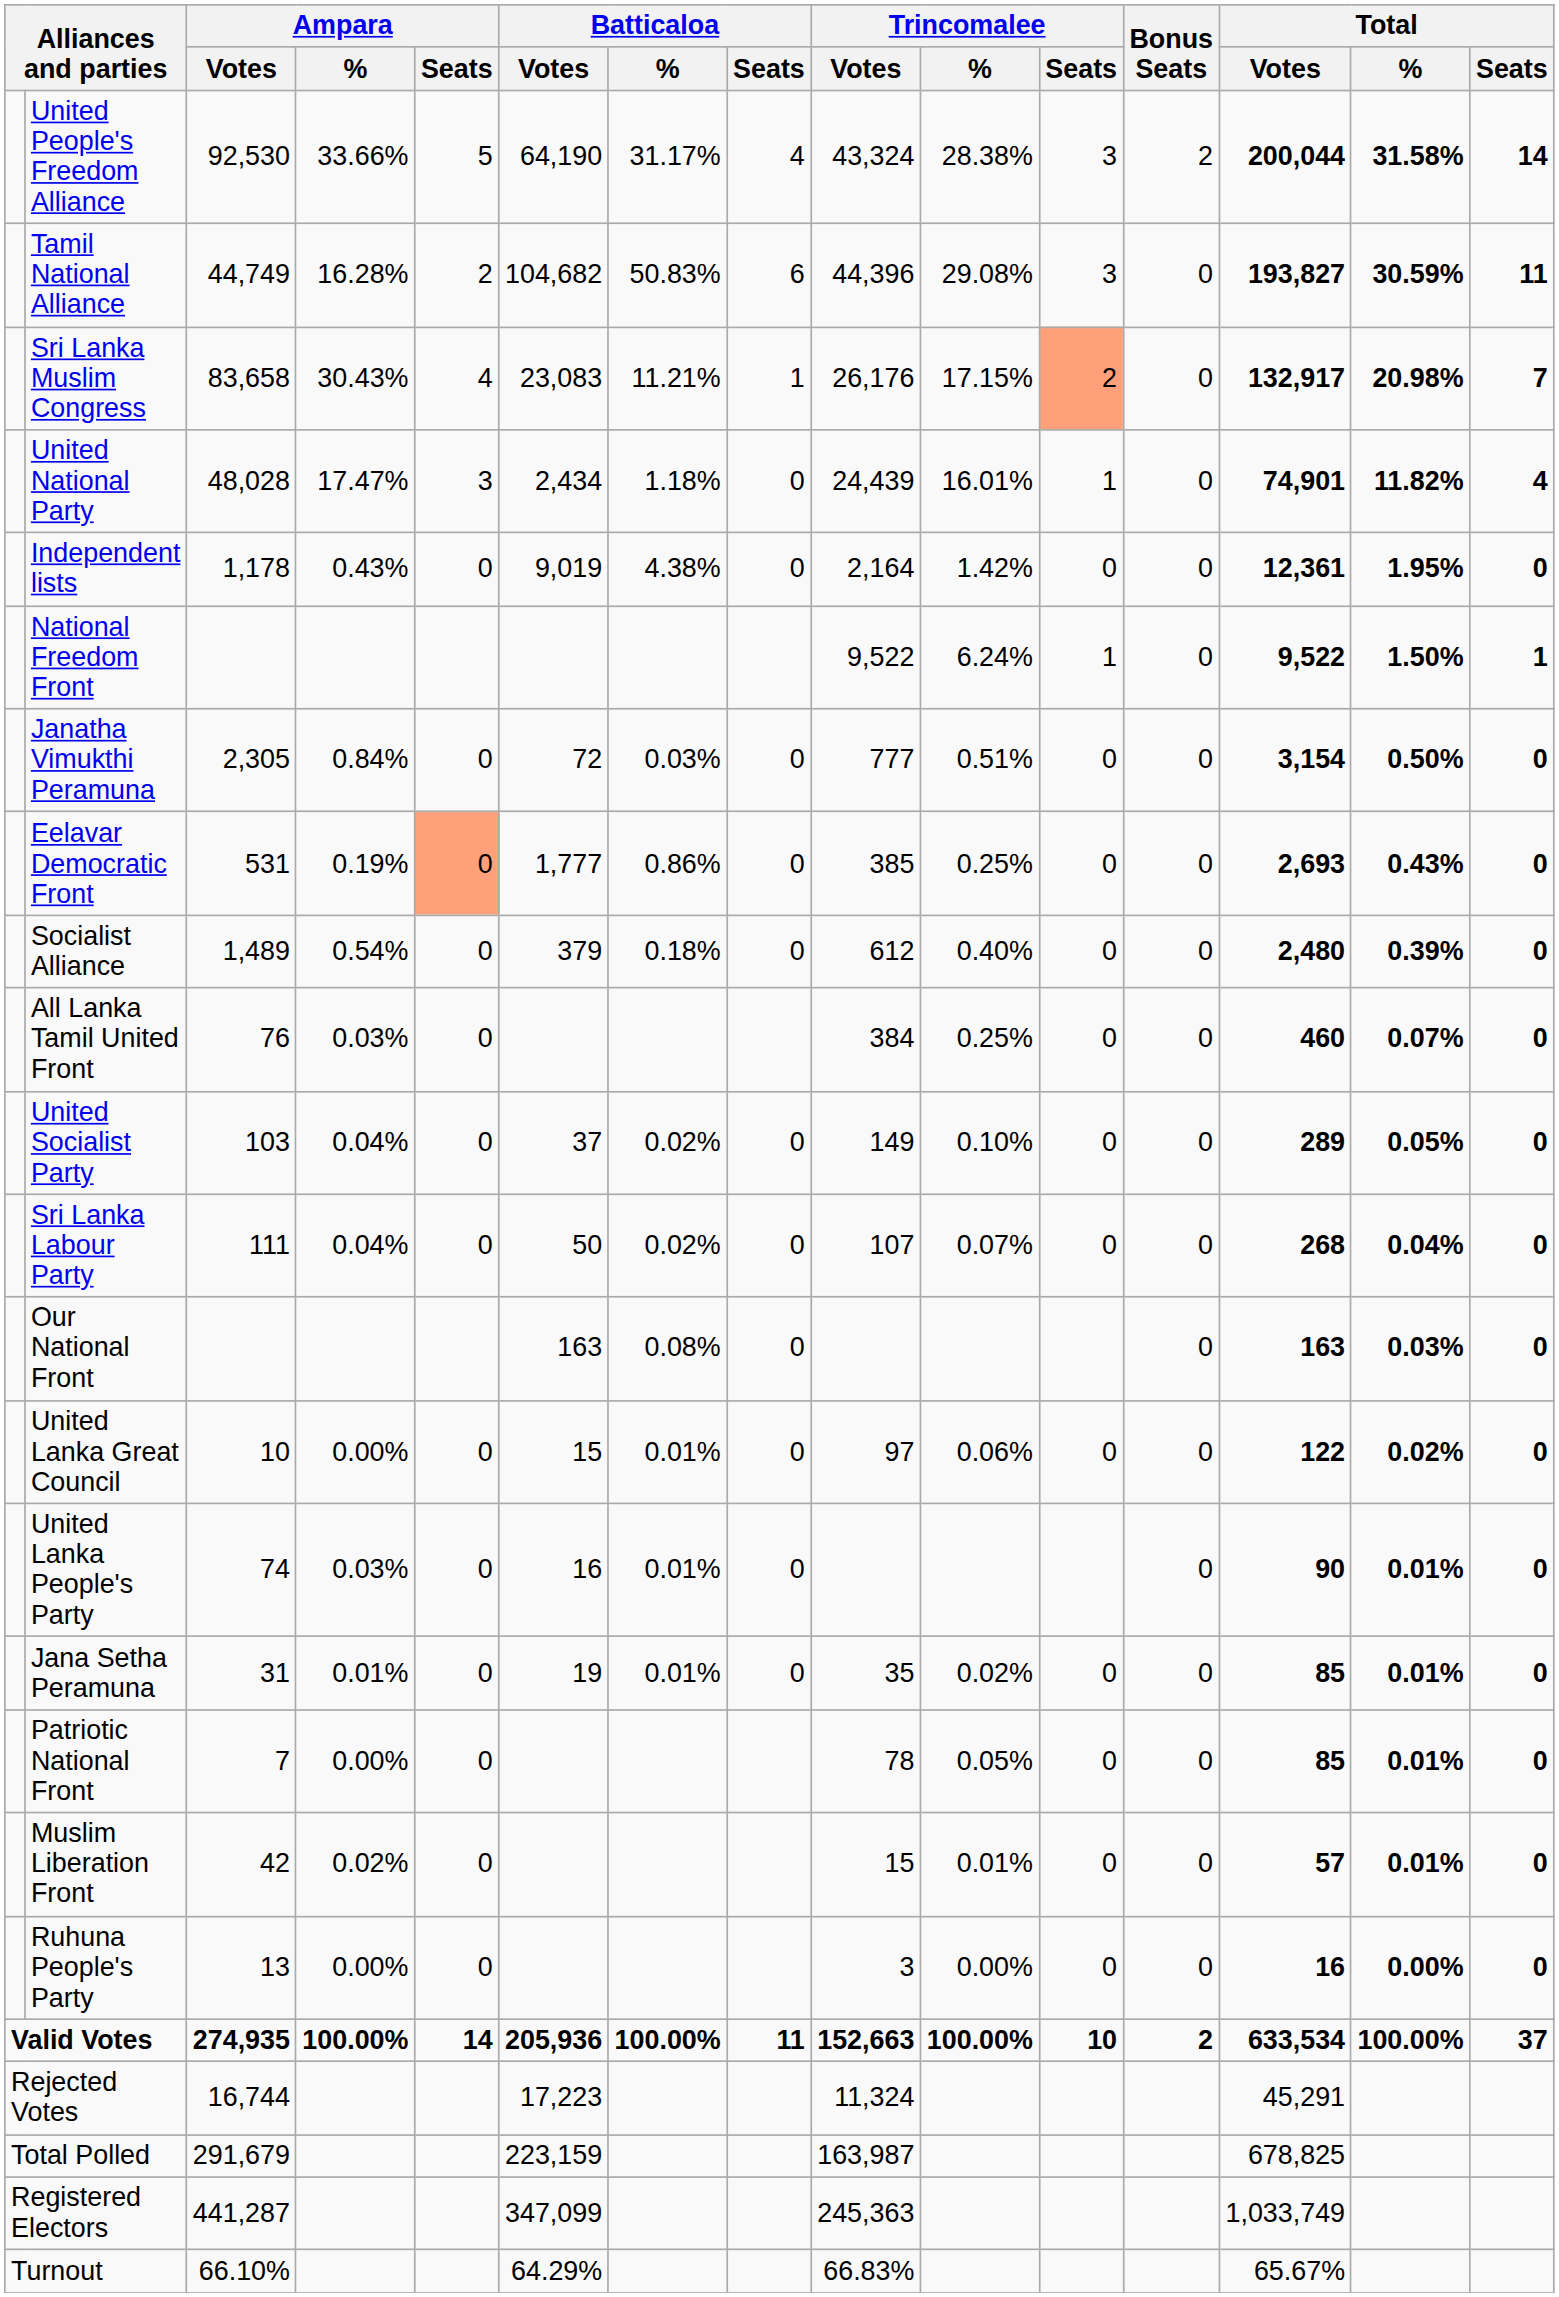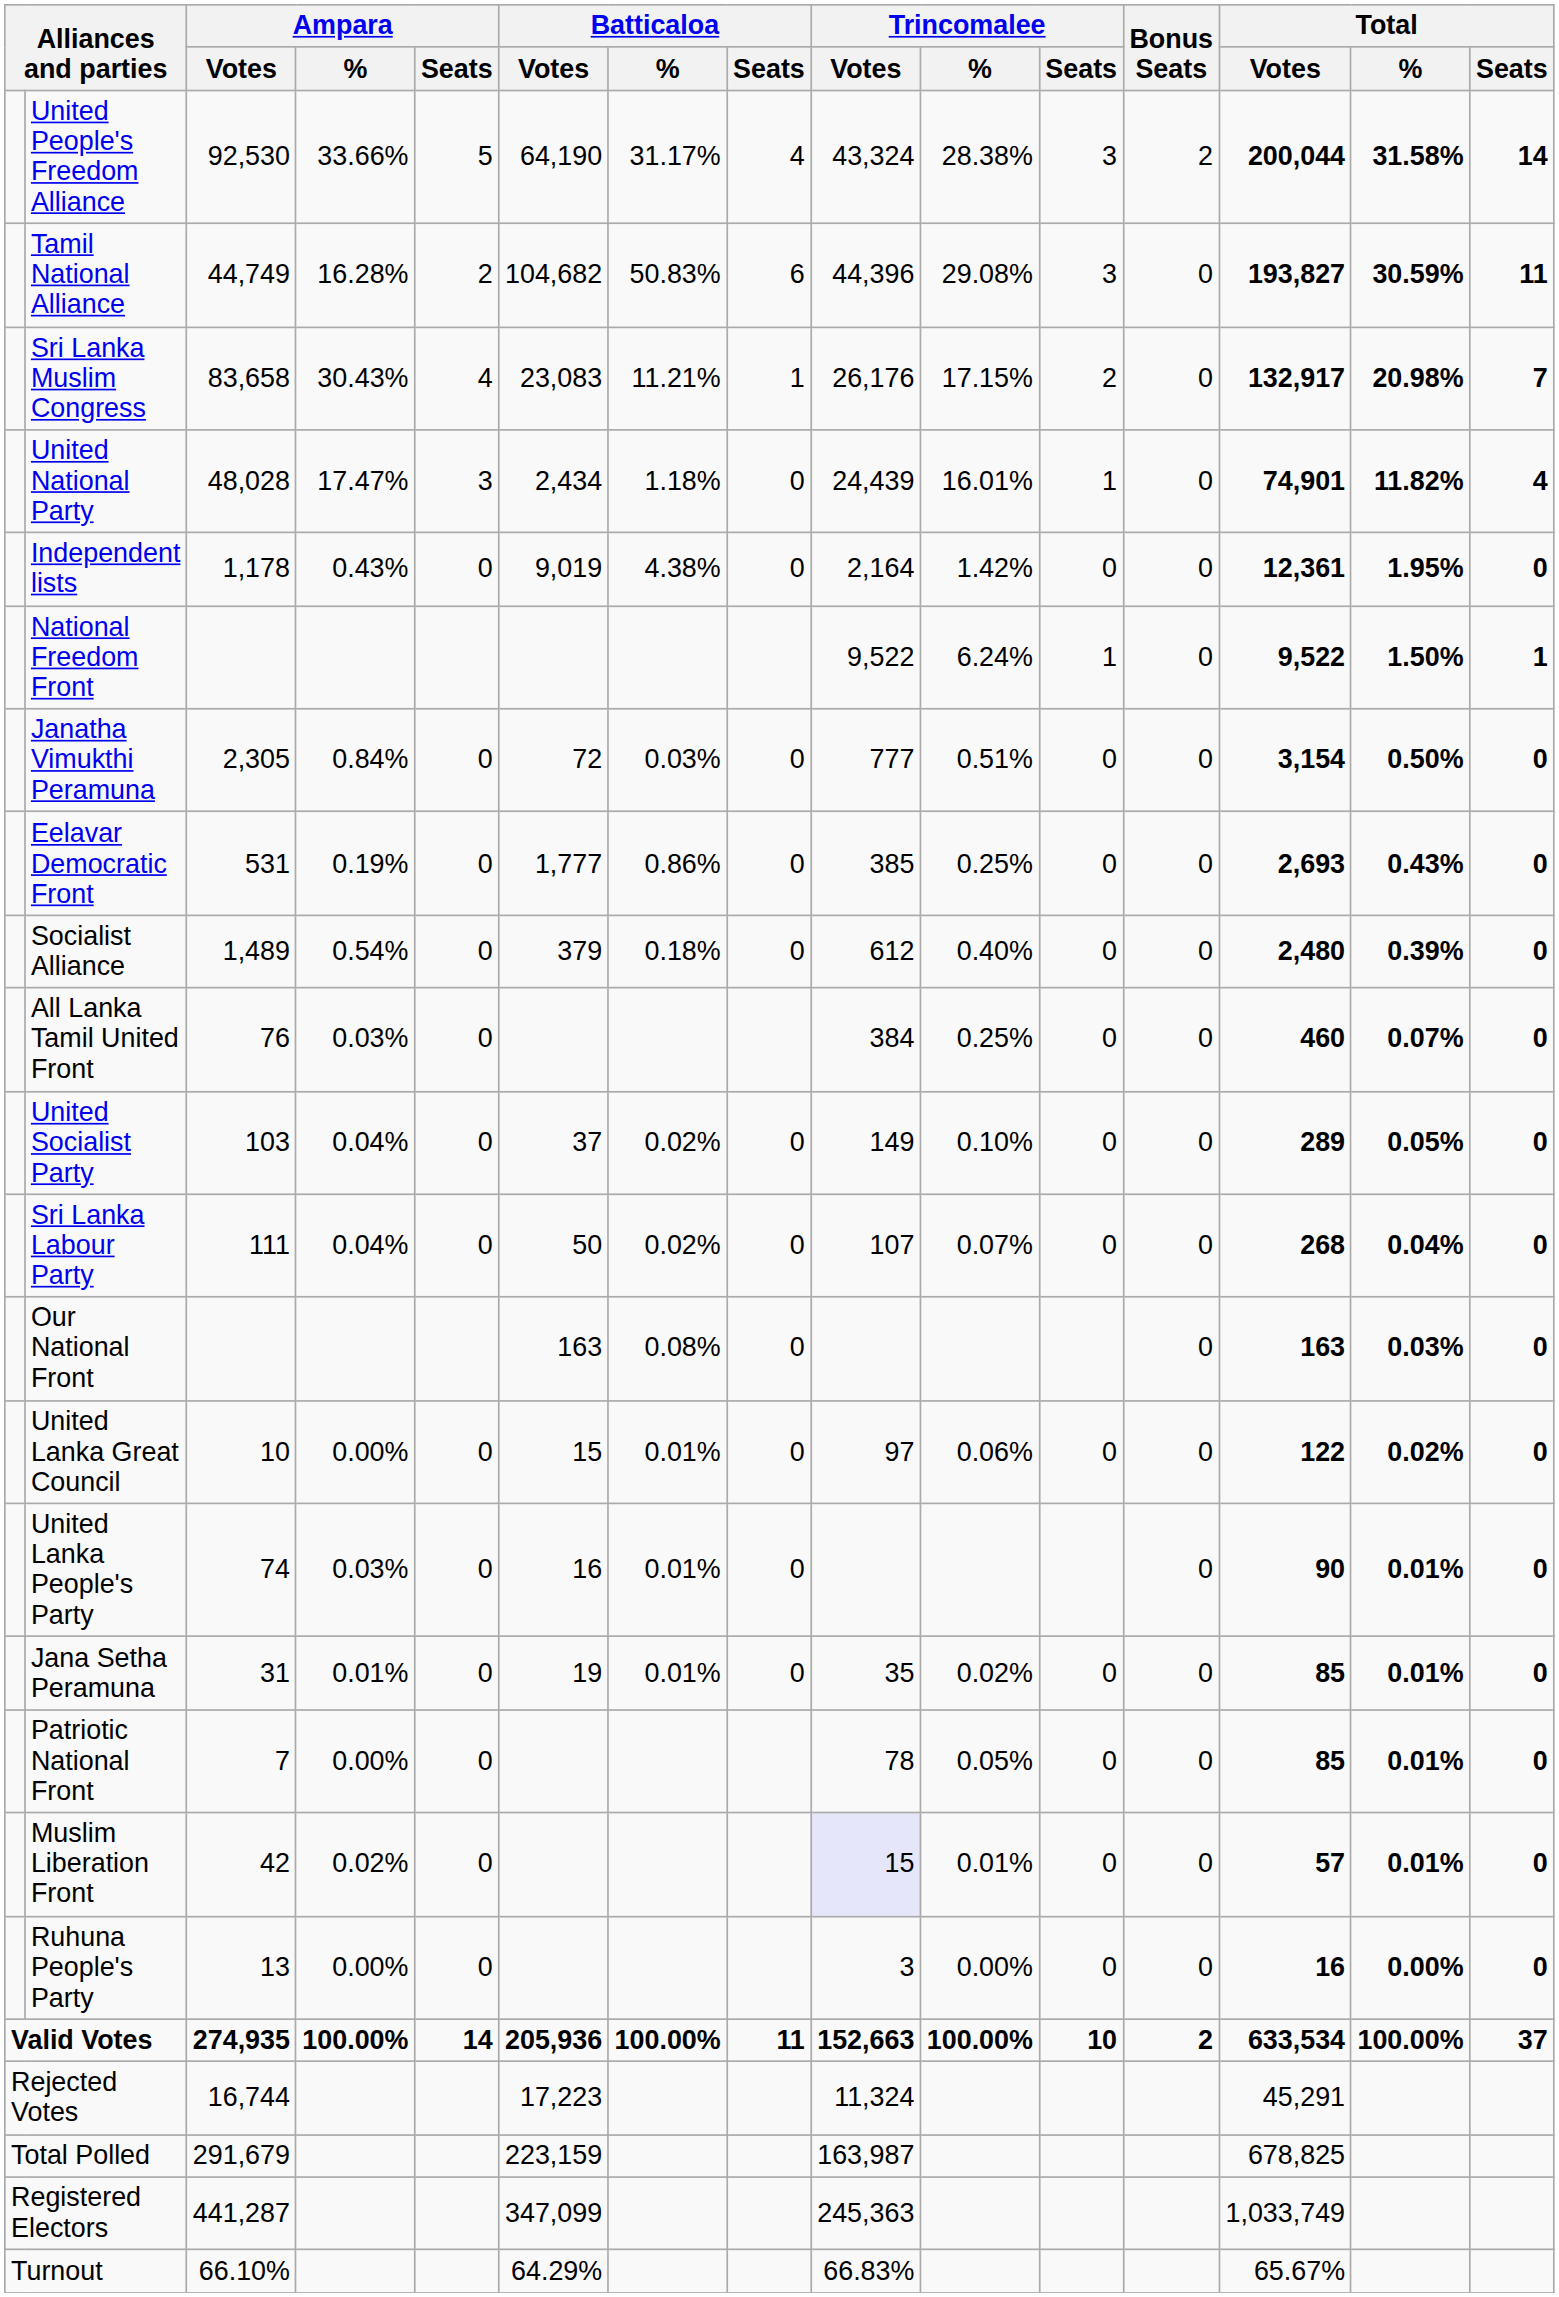(1110, 377) lightsalmon background -> (1110, 377) no background
(485, 863) lightsalmon background -> (485, 863) no background
(899, 1863) no background -> (899, 1863) lavender background
